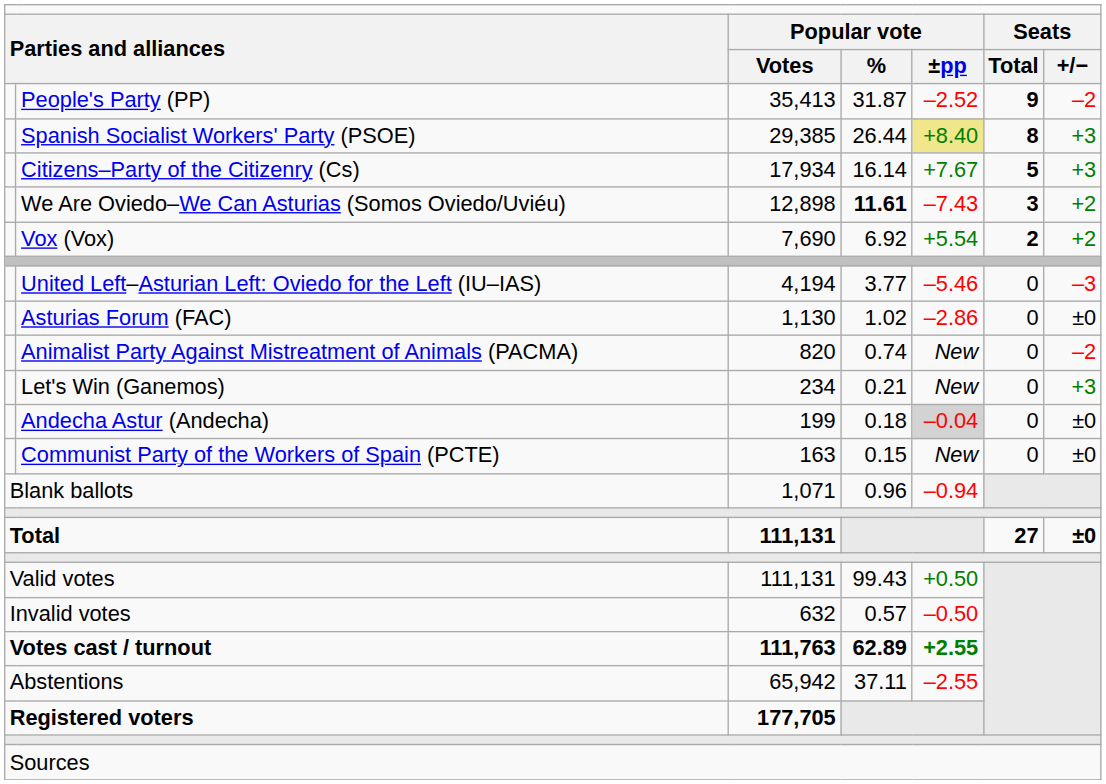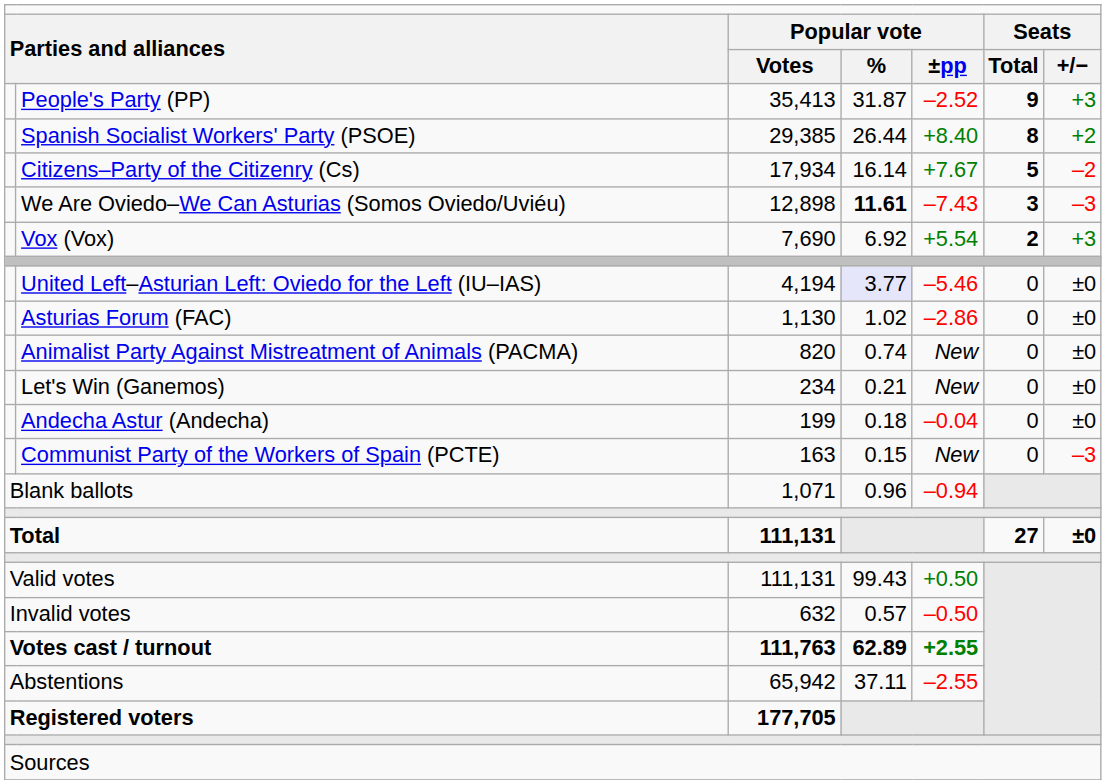(1084, 100) –2 -> (1084, 100) +3
(951, 135) khaki background -> (951, 135) no background
(1084, 135) +3 -> (1084, 135) +2
(1084, 169) +3 -> (1084, 169) –2
(1084, 204) +2 -> (1084, 204) –3
(1084, 238) +2 -> (1084, 238) +3
(886, 283) no background -> (886, 283) lavender background
(1084, 283) –3 -> (1084, 283) ±0
(1084, 352) –2 -> (1084, 352) ±0
(1084, 386) +3 -> (1084, 386) ±0
(951, 421) lightgrey background -> (951, 421) no background
(1084, 455) ±0 -> (1084, 455) –3
